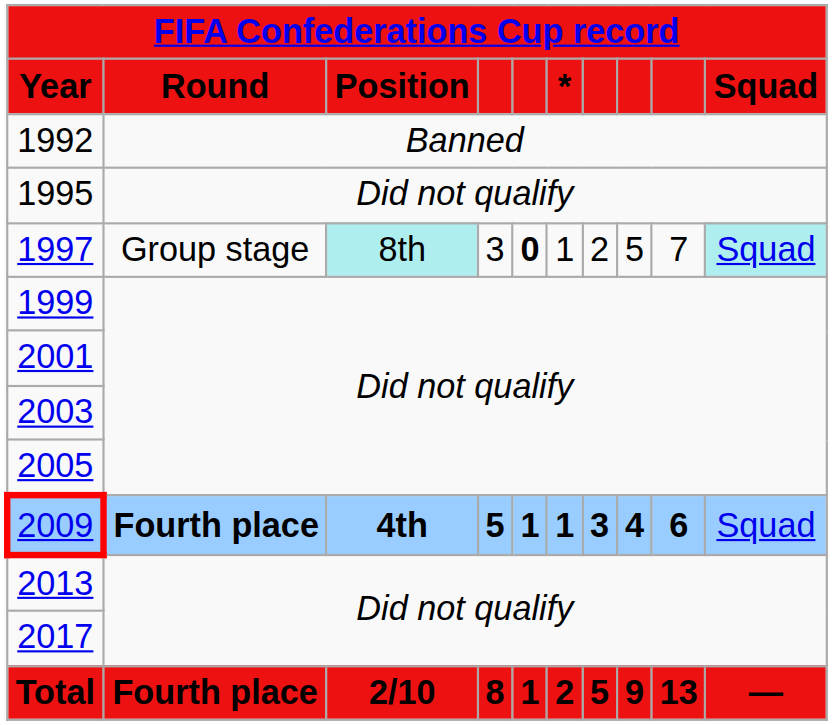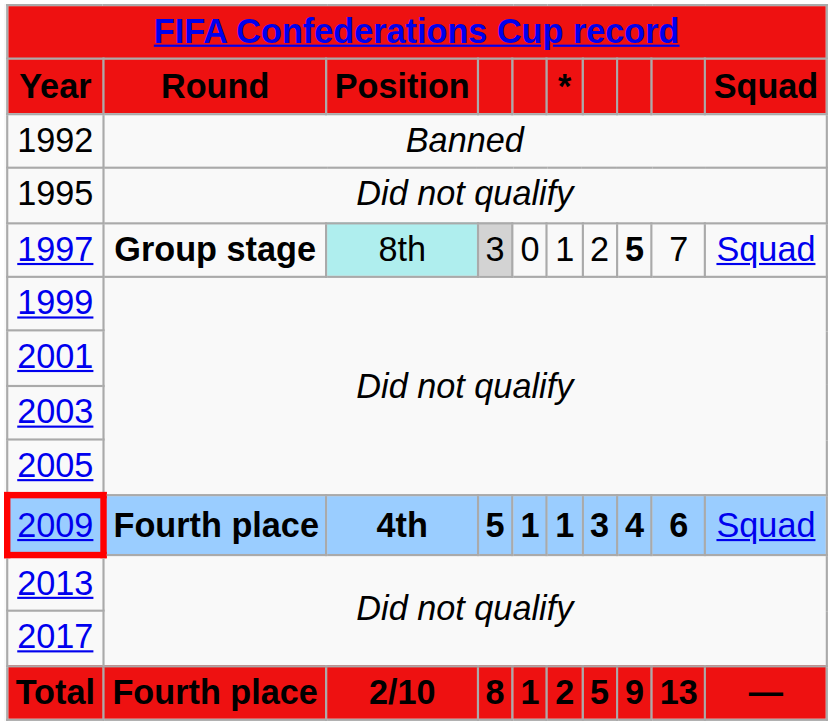(215, 248) normal -> (215, 248) bold
(495, 248) no background -> (495, 248) lightgrey background
(530, 248) bold -> (530, 248) normal
(634, 248) normal -> (634, 248) bold
(766, 248) paleturquoise background -> (766, 248) no background
